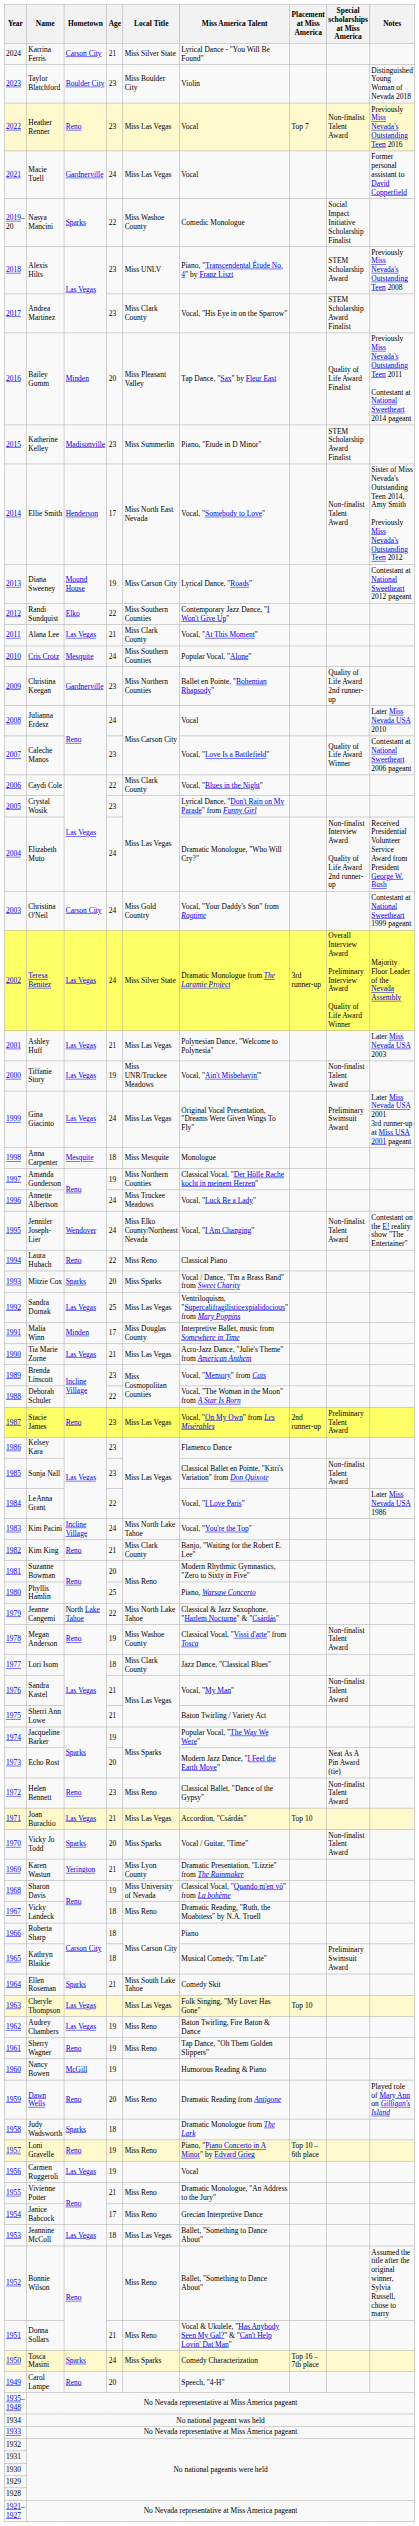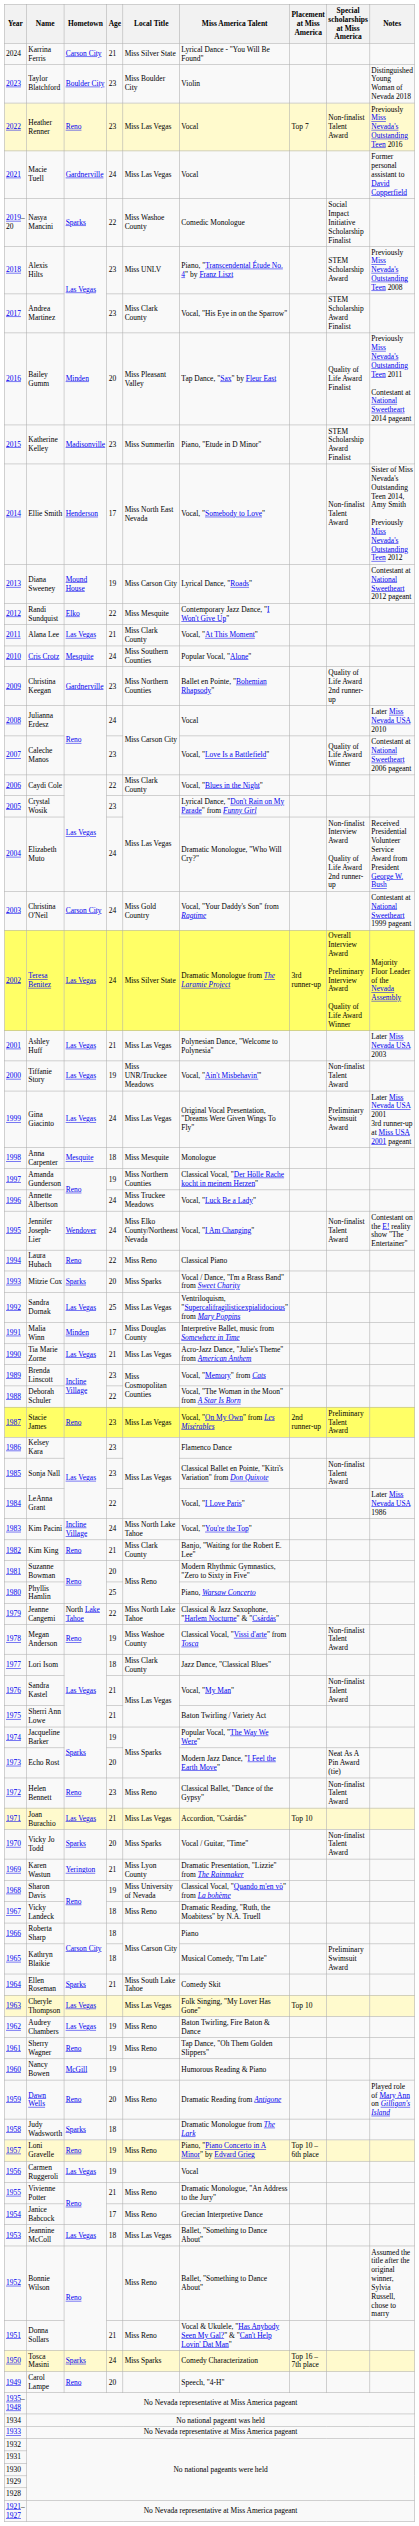(146, 614) Miss Southern Counties -> (147, 614) Miss Mesquite
